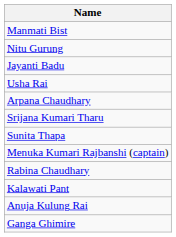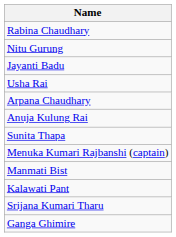(37, 30) Manmati Bist -> (48, 30) Rabina Chaudhary
(55, 118) Srijana Kumari Tharu -> (47, 118) Anuja Kulung Rai
(48, 170) Rabina Chaudhary -> (37, 170) Manmati Bist
(47, 205) Anuja Kulung Rai -> (55, 205) Srijana Kumari Tharu
